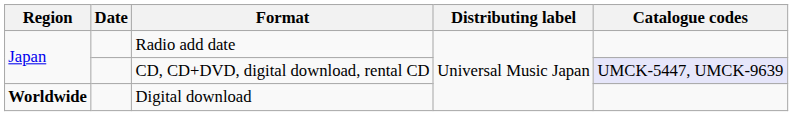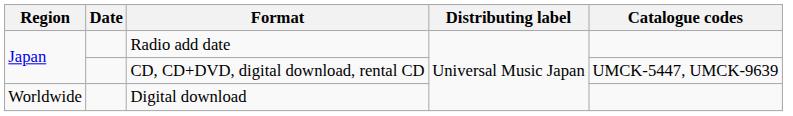(690, 70) lavender background -> (685, 70) no background
(48, 96) bold -> (45, 96) normal
